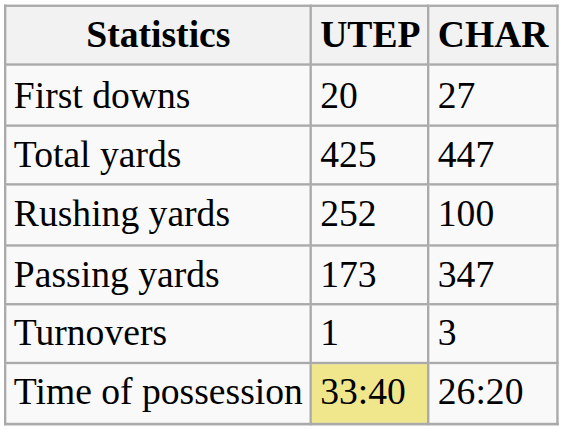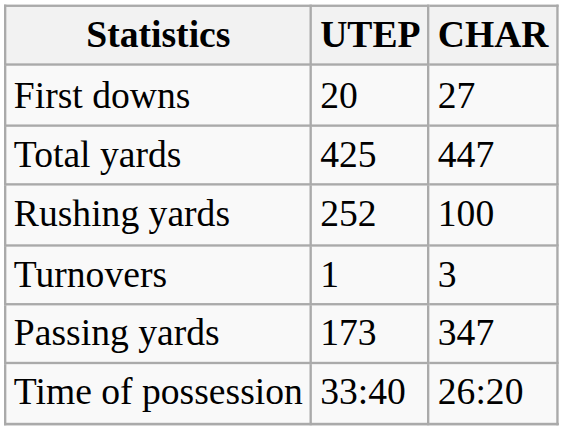rows swapped: (117, 273) <-> (90, 333)
(363, 392) khaki background -> (363, 392) no background
